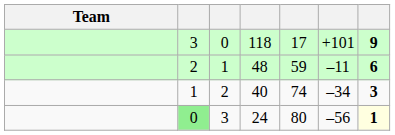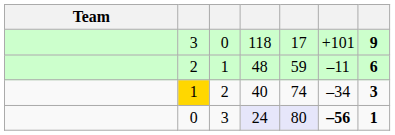(194, 92) no background -> (194, 92) gold background
(194, 117) lightgreen background -> (194, 117) no background
(260, 117) no background -> (260, 117) lavender background
(299, 117) no background -> (299, 117) lavender background
(338, 117) normal -> (338, 117) bold
(374, 117) lightyellow background -> (374, 117) no background
